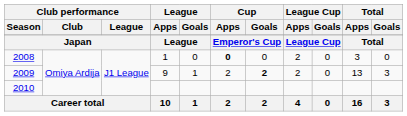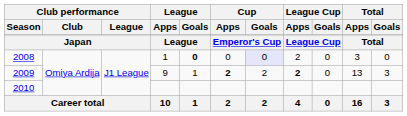(195, 57) normal -> (195, 57) bold
(228, 57) bold -> (228, 57) normal
(264, 57) no background -> (264, 57) lavender background
(228, 73) normal -> (228, 73) bold
(264, 73) bold -> (264, 73) normal
(298, 73) normal -> (298, 73) bold
